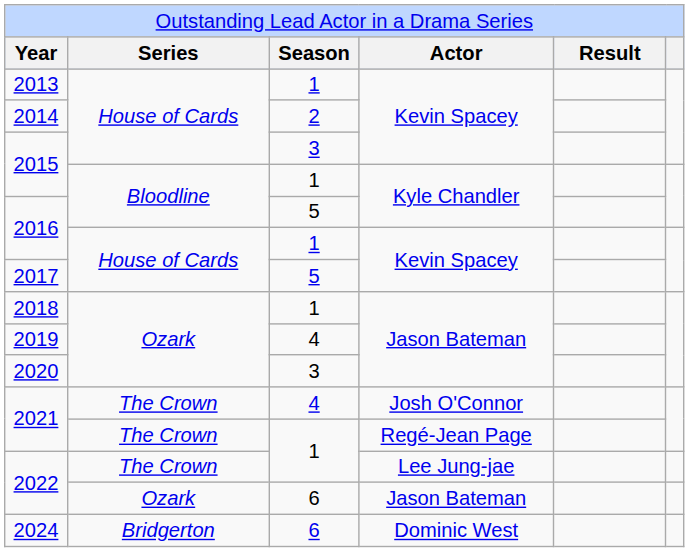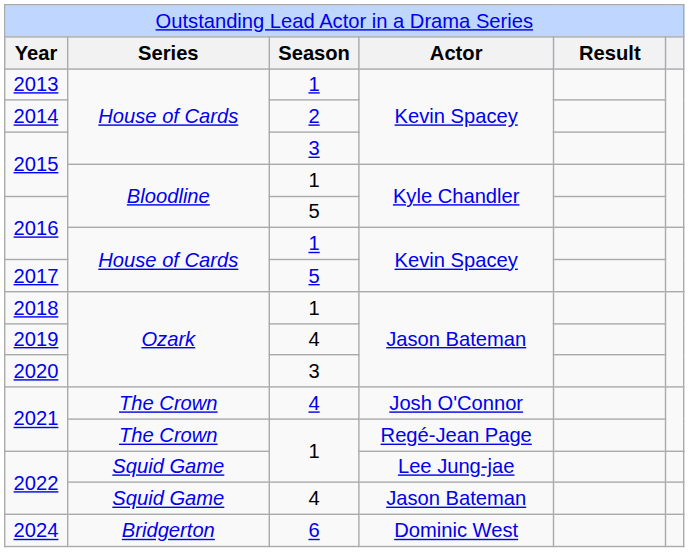(168, 467) The Crown -> (168, 467) Squid Game
(168, 499) Ozark -> (168, 499) Squid Game
(314, 499) 6 -> (314, 499) 4
